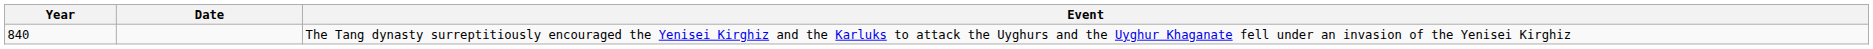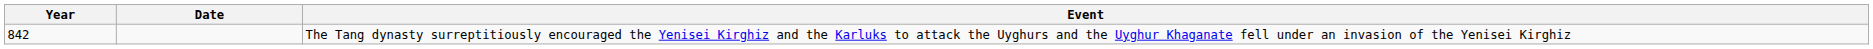(18, 34) 840 -> (18, 34) 842
